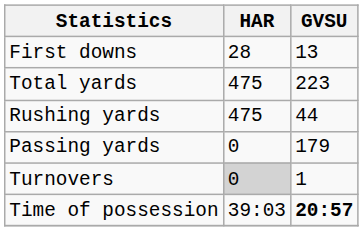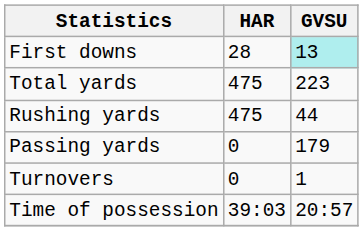(307, 52) no background -> (307, 52) paleturquoise background
(234, 179) lightgrey background -> (234, 179) no background
(324, 210) bold -> (324, 210) normal
